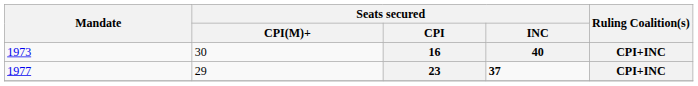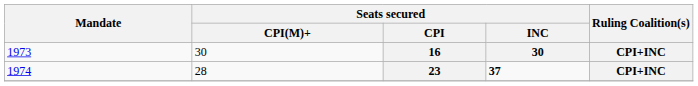(538, 52) 40 -> (538, 52) 30
(19, 71) 1977 -> (19, 71) 1974
(201, 71) 29 -> (201, 71) 28
